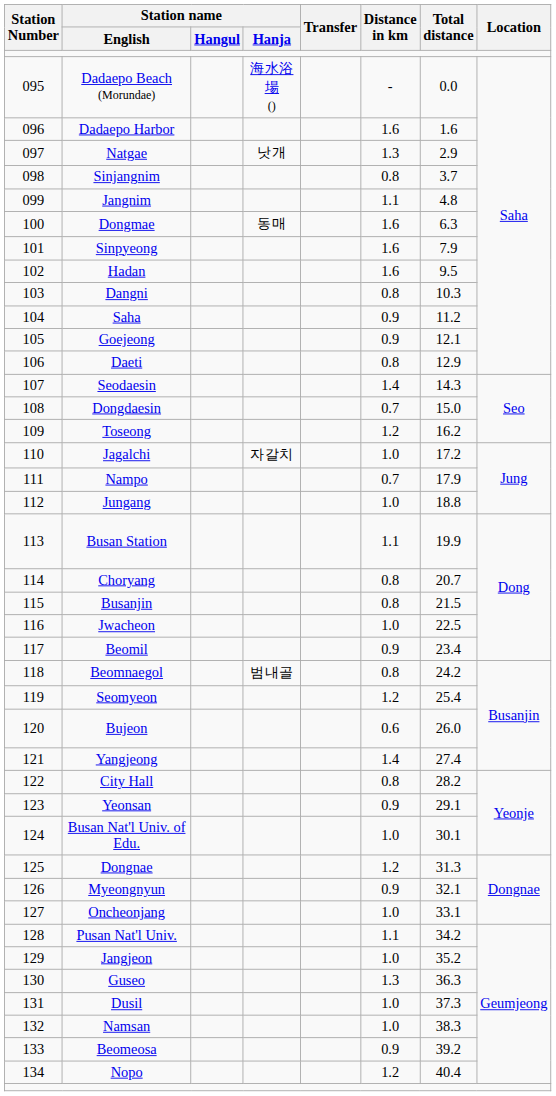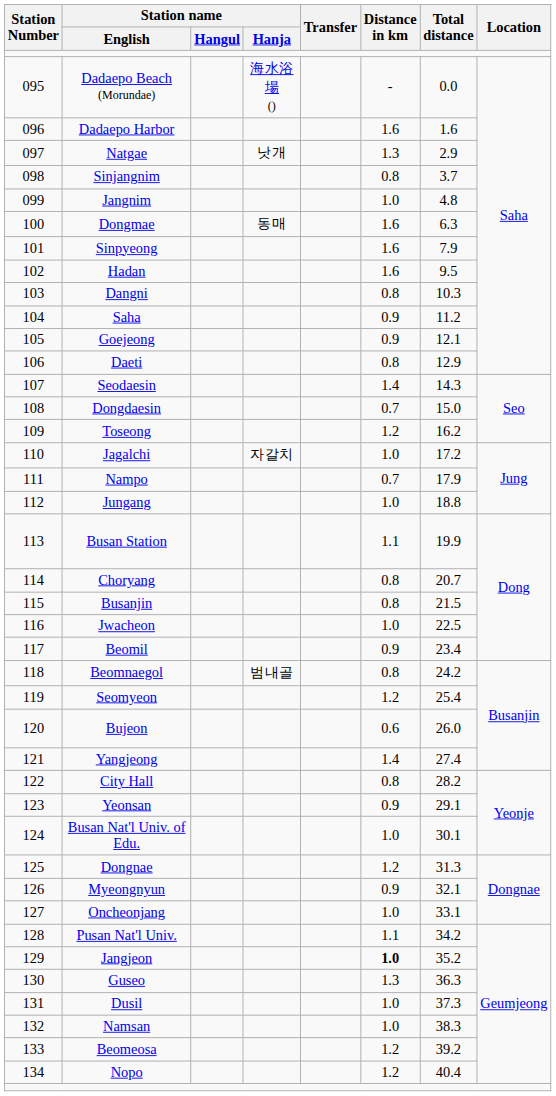(390, 200) 1.1 -> (390, 200) 1.0
(390, 958) normal -> (390, 958) bold
(390, 1049) 0.9 -> (390, 1049) 1.2
